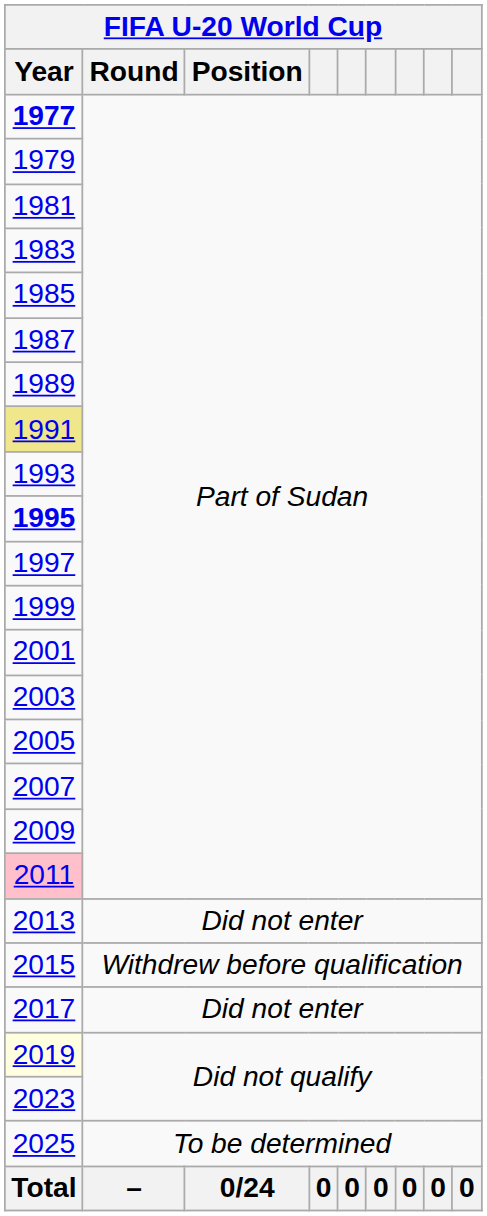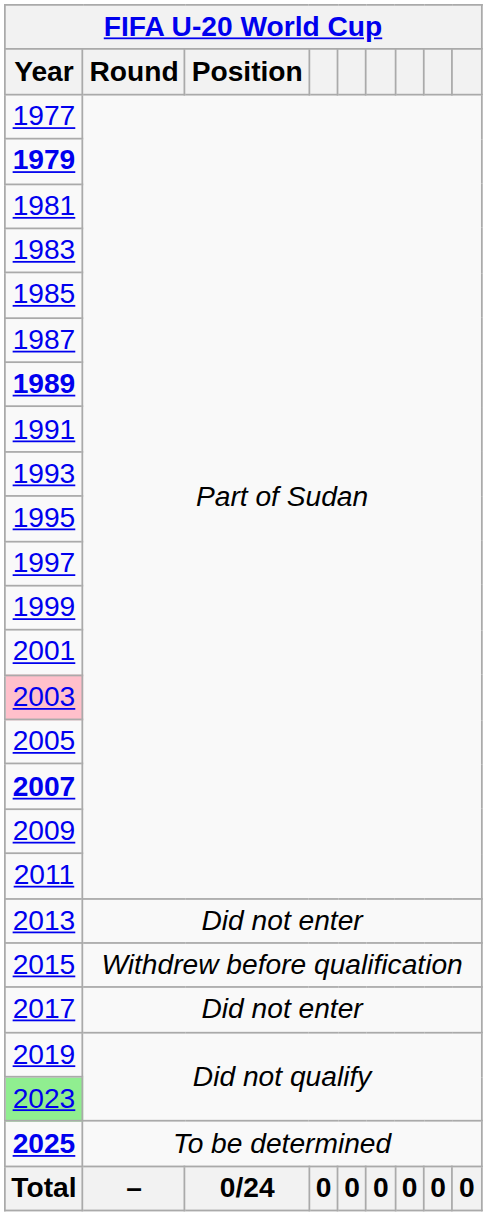(44, 116) bold -> (44, 116) normal
(44, 160) normal -> (44, 160) bold
(44, 384) normal -> (44, 384) bold
(44, 428) khaki background -> (44, 428) no background
(44, 518) bold -> (44, 518) normal
(44, 696) no background -> (44, 696) pink background
(44, 786) normal -> (44, 786) bold
(44, 875) pink background -> (44, 875) no background
(44, 1054) lightyellow background -> (44, 1054) no background
(44, 1098) no background -> (44, 1098) lightgreen background
(44, 1143) normal -> (44, 1143) bold
